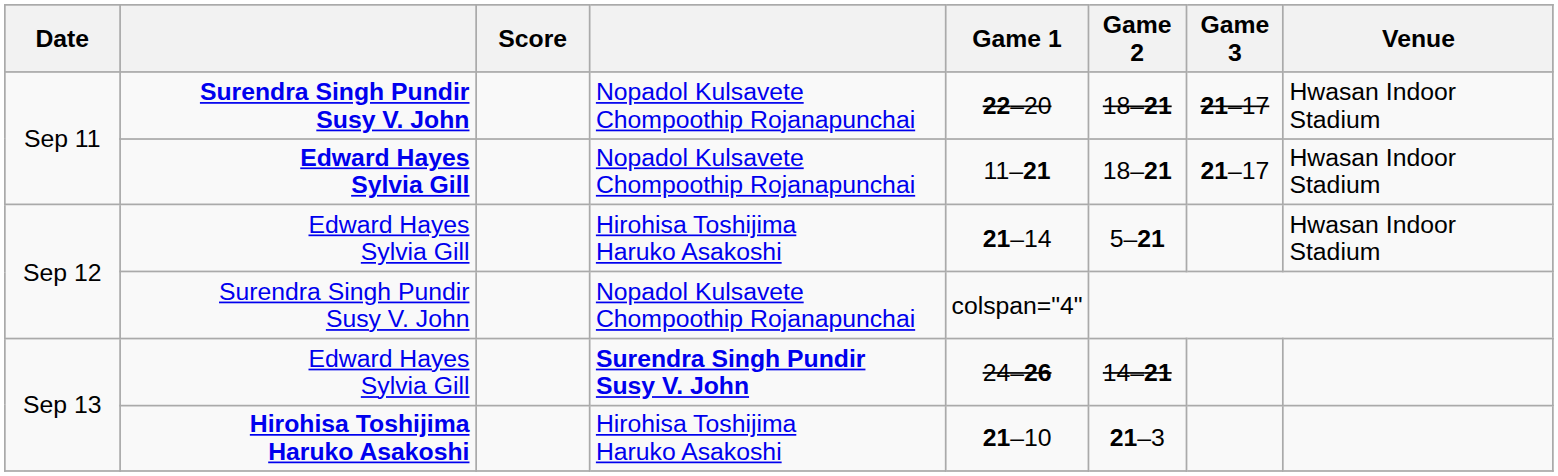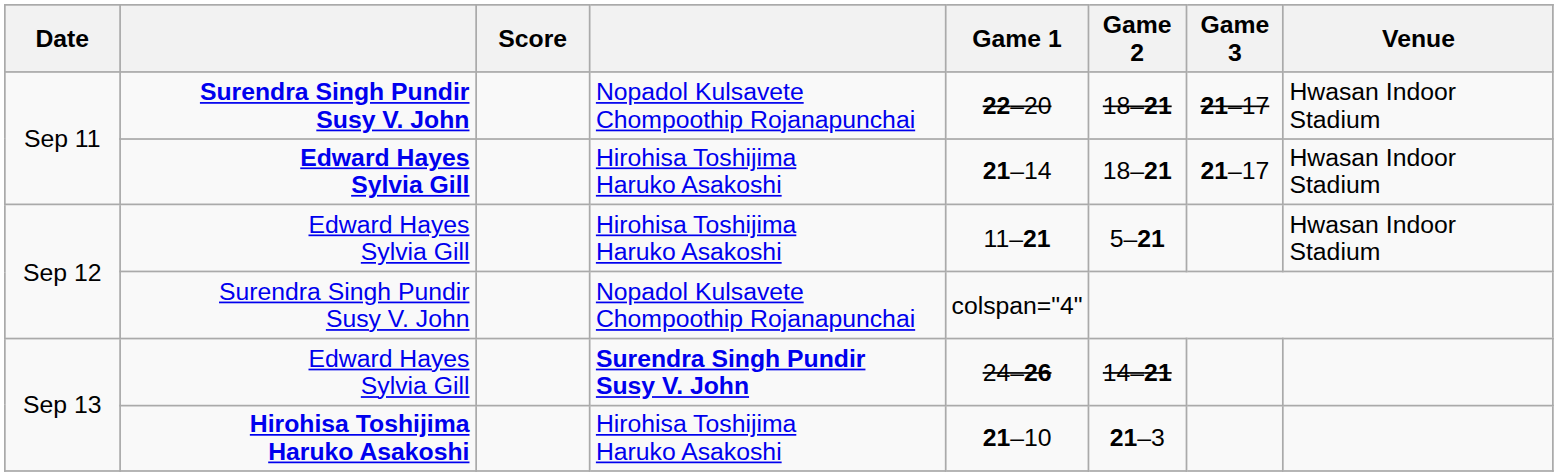(756, 172) Nopadol Kulsavete Chompoothip Rojanapunchai -> (696, 172) Hirohisa Toshijima Haruko Asakoshi
(1017, 172) 11–21 -> (1017, 172) 21–14
(1017, 239) 21–14 -> (1017, 239) 11–21
